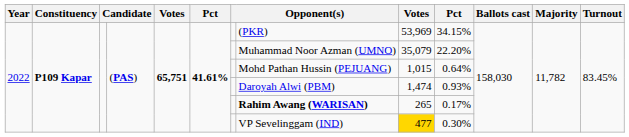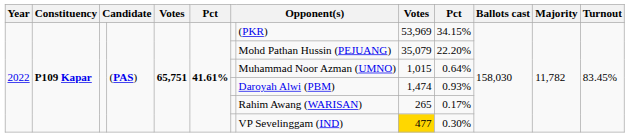(317, 50) Muhammad Noor Azman (UMNO) -> (315, 50) Mohd Pathan Hussin (PEJUANG)
(315, 68) Mohd Pathan Hussin (PEJUANG) -> (317, 68) Muhammad Noor Azman (UMNO)
(303, 105) bold -> (300, 105) normal
